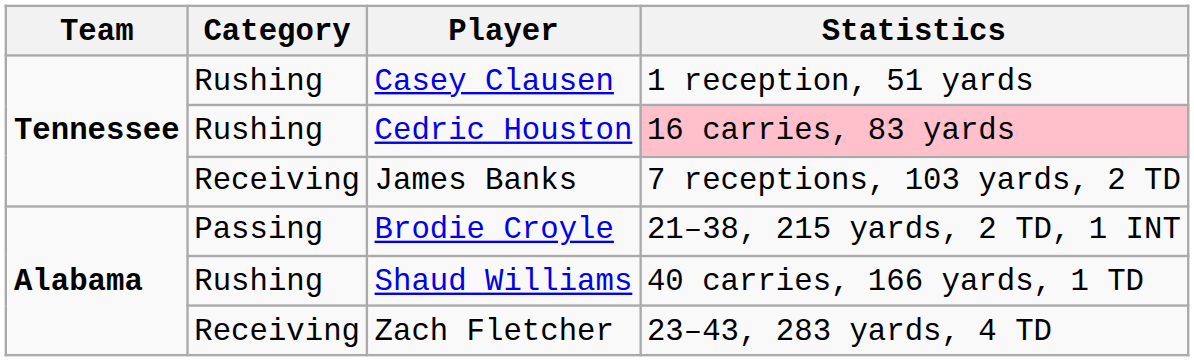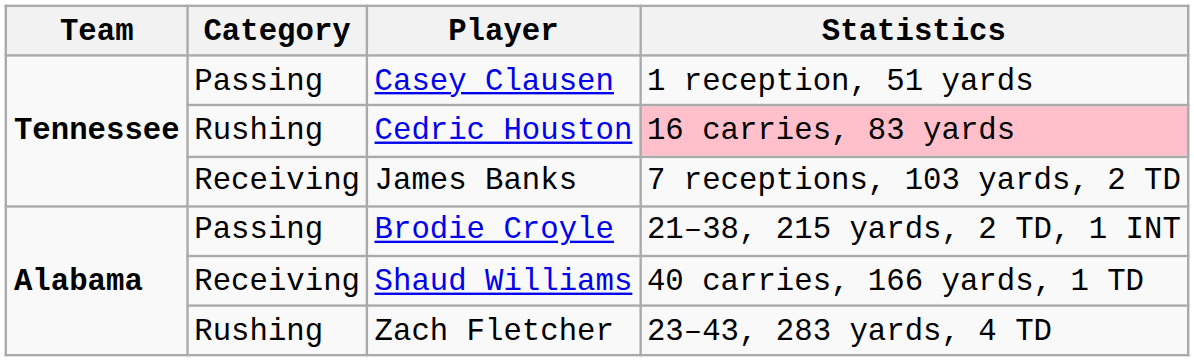(259, 81) Rushing -> (259, 81) Passing
(259, 281) Rushing -> (277, 281) Receiving
(277, 331) Receiving -> (259, 331) Rushing
